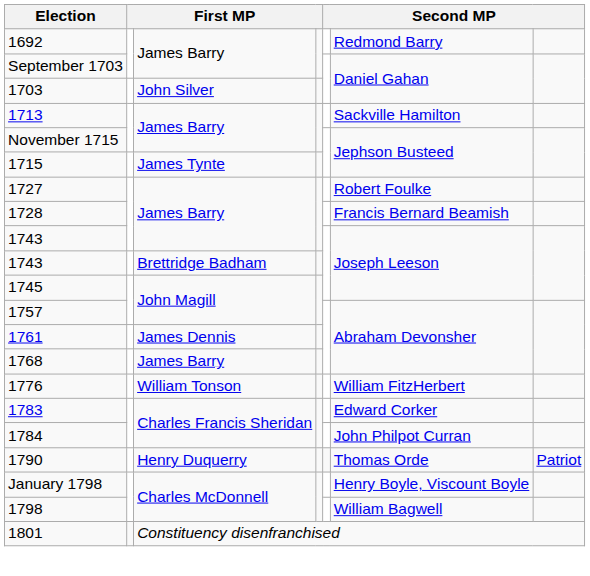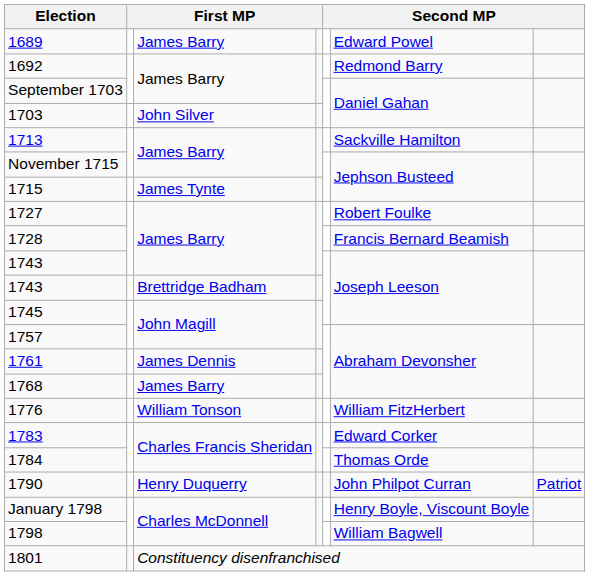+ row: (25, 41)
(402, 435) John Philpot Curran -> (381, 459) Thomas Orde
(381, 459) Thomas Orde -> (402, 484) John Philpot Curran
